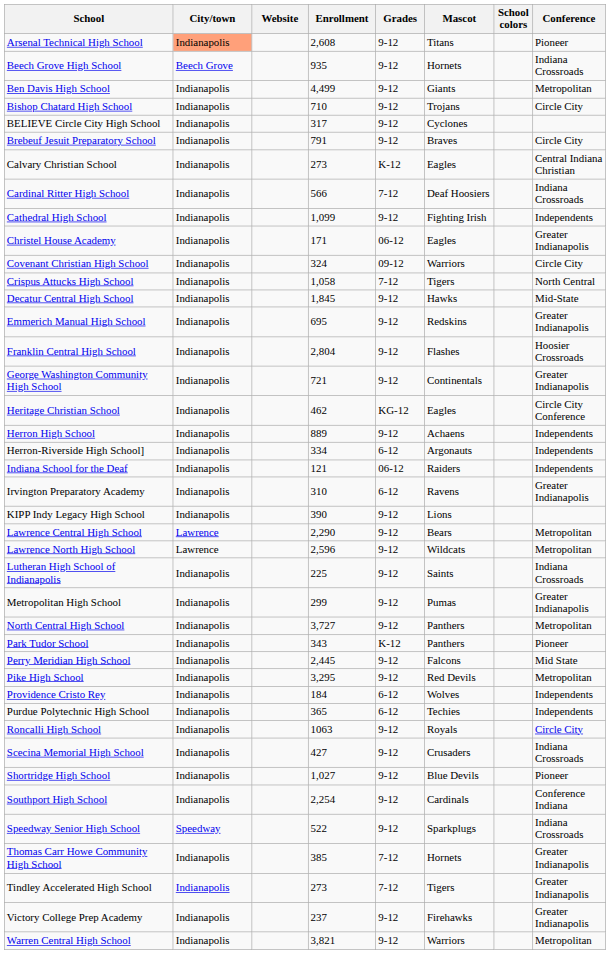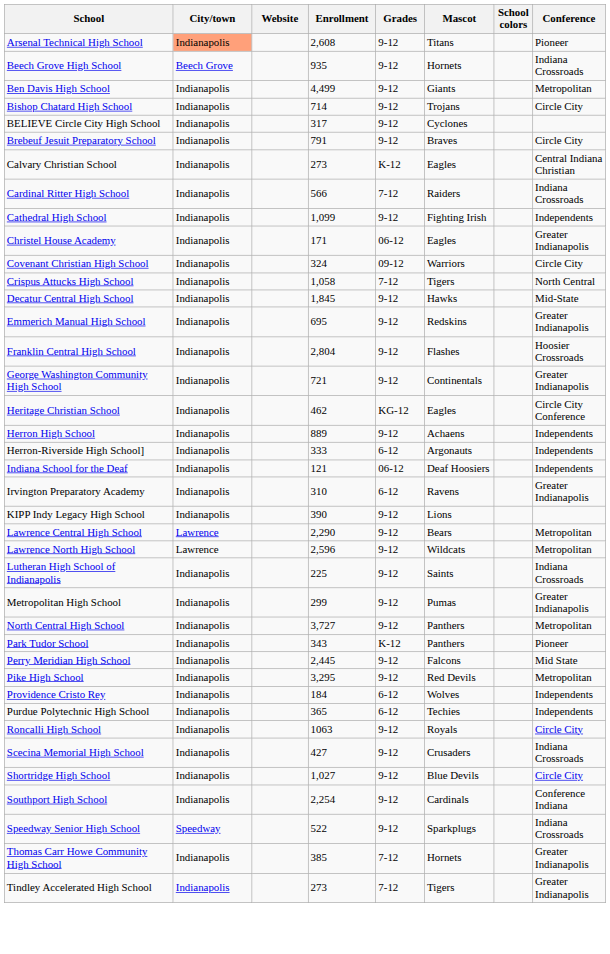(319, 106) 710 -> (319, 106) 714
(458, 194) Deaf Hoosiers -> (444, 194) Raiders
(319, 451) 334 -> (319, 451) 333
(444, 468) Raiders -> (458, 468) Deaf Hoosiers
(552, 776) Pioneer -> (559, 776) Circle City
- row: (75, 917)
- row: (69, 940)
